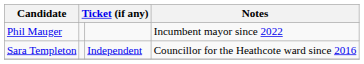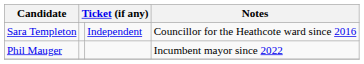rows swapped: (35, 32) <-> (42, 50)
